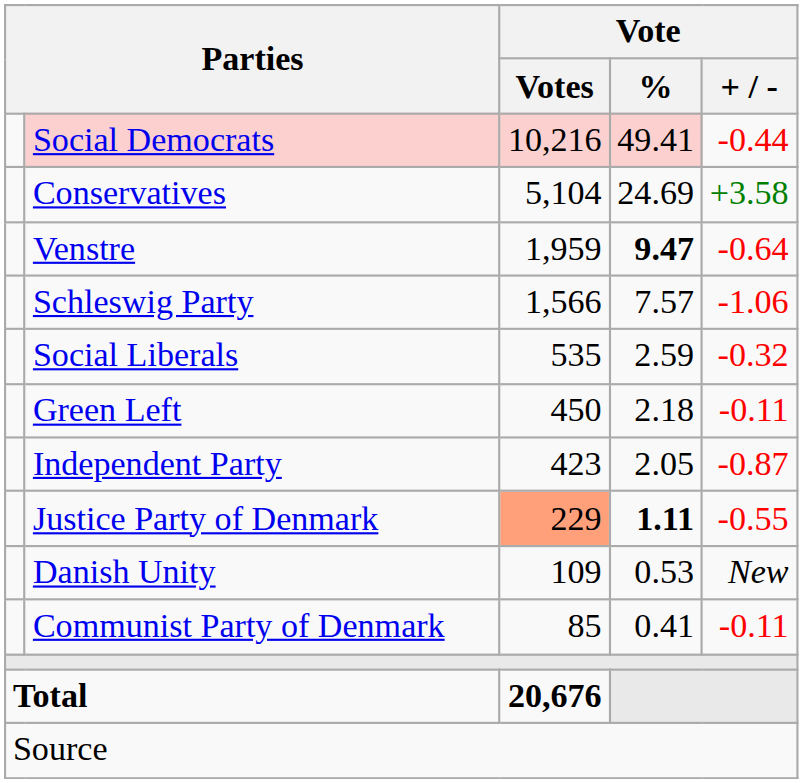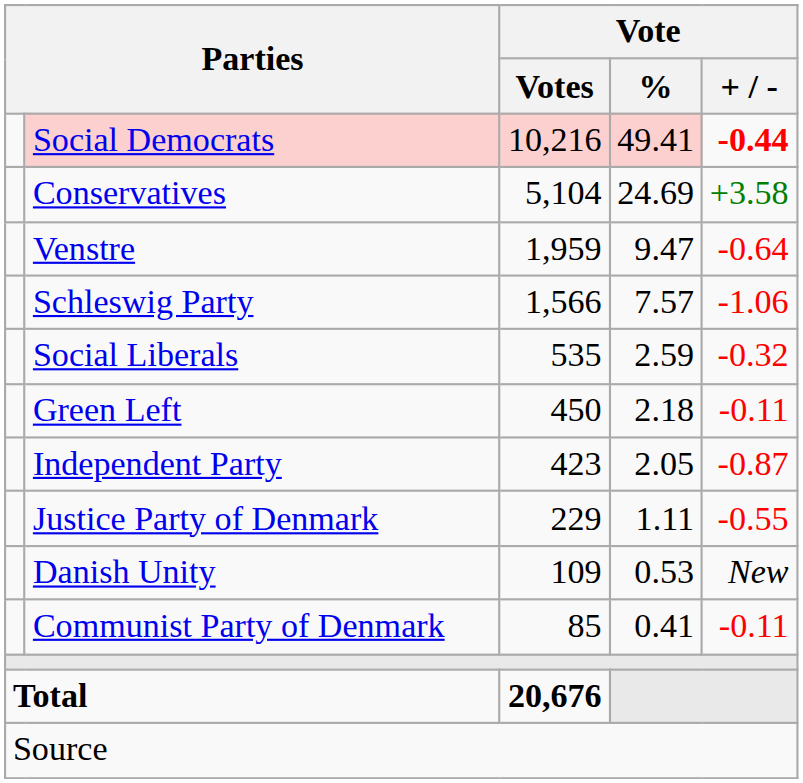(753, 139) normal -> (753, 139) bold
(664, 247) bold -> (664, 247) normal
(576, 517) lightsalmon background -> (576, 517) no background
(665, 517) bold -> (665, 517) normal
